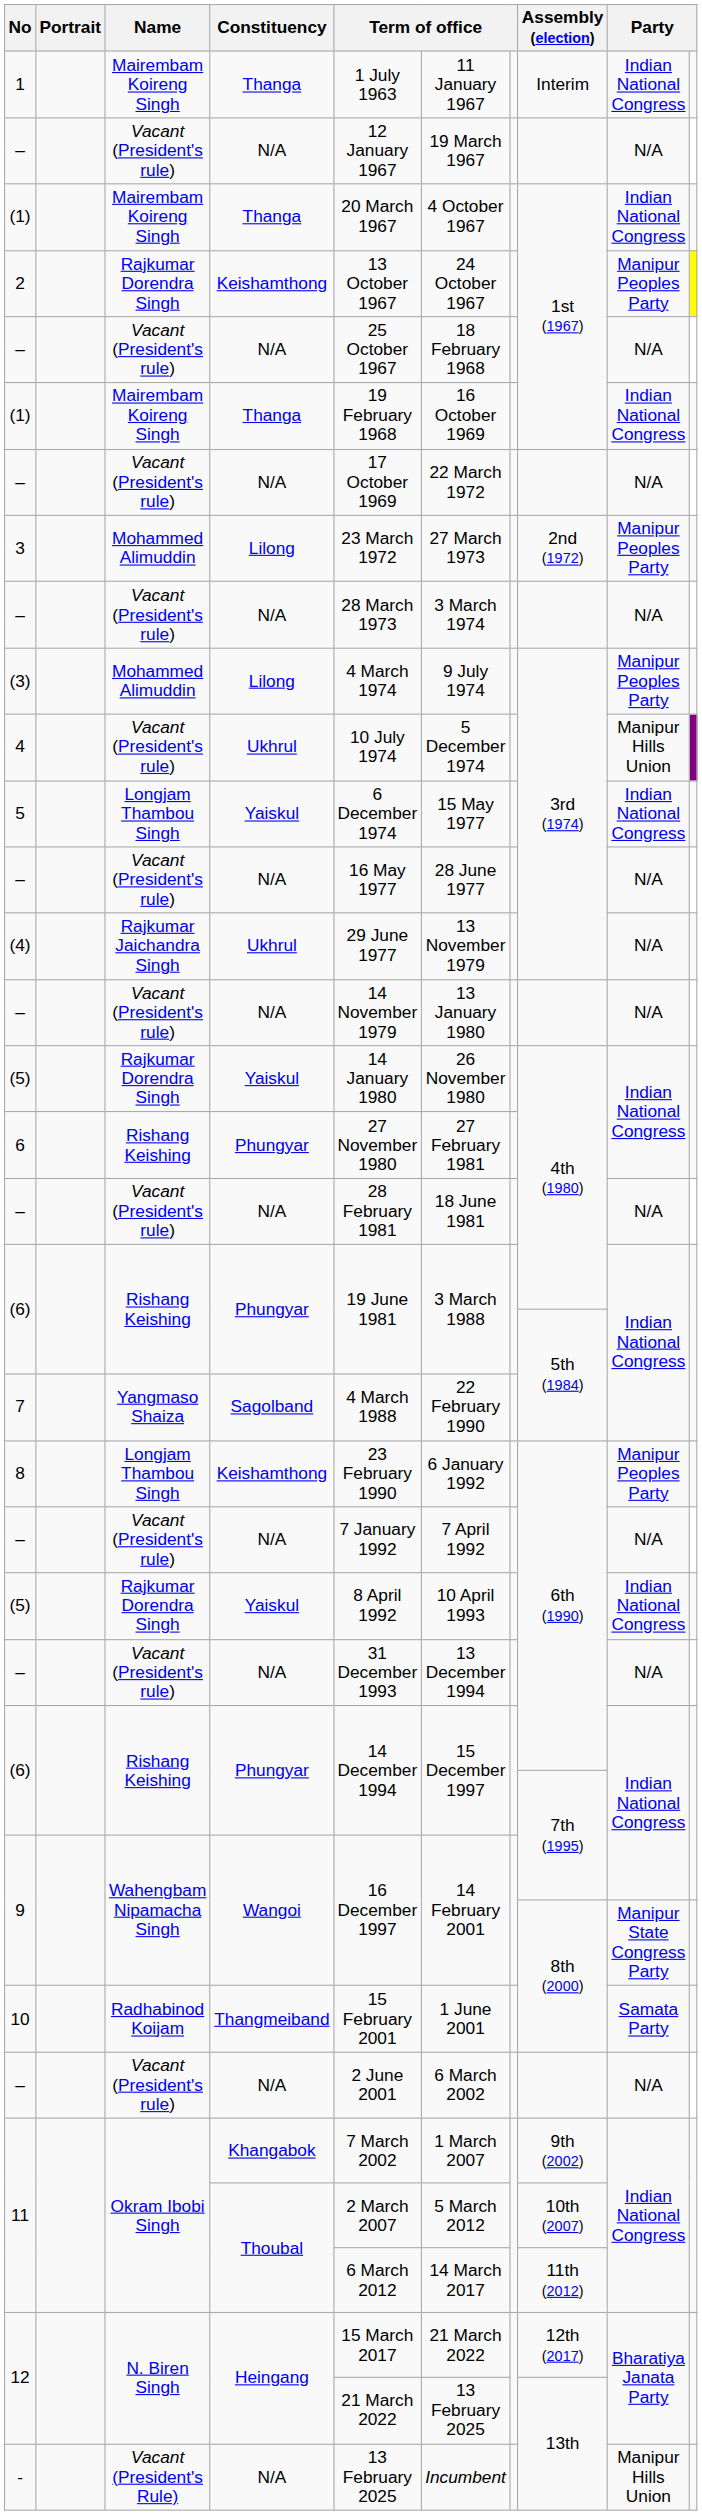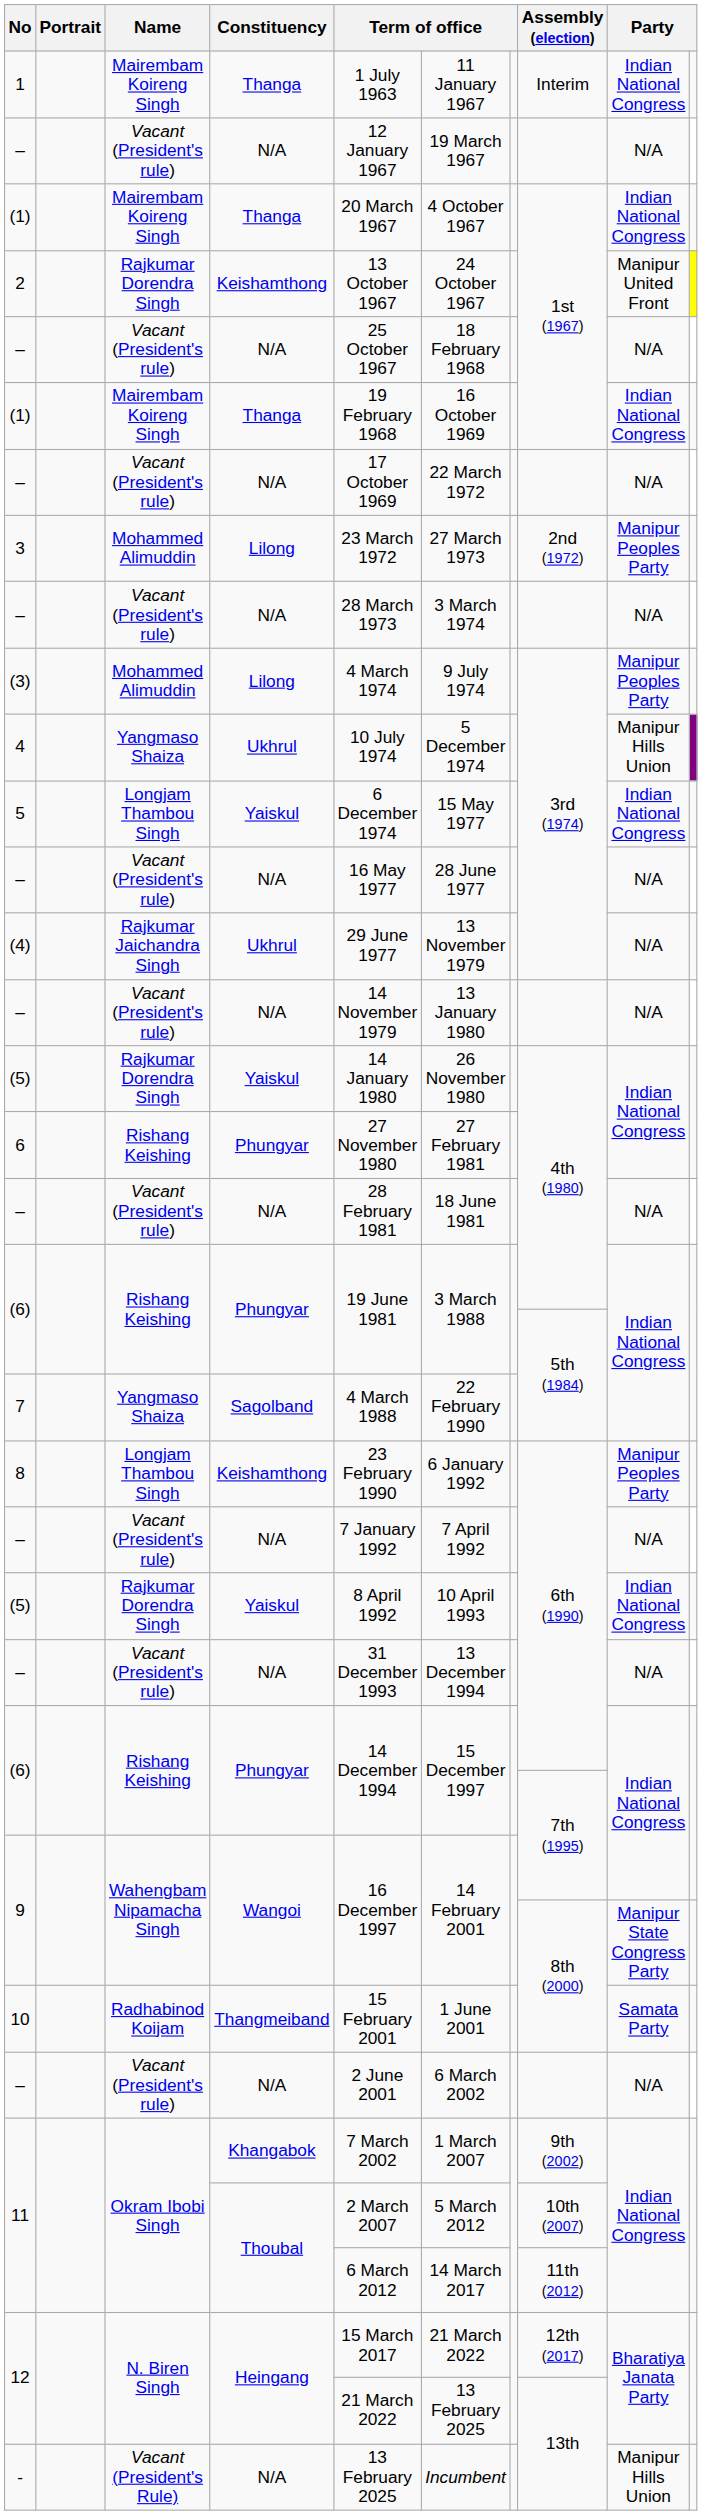(648, 283) Manipur Peoples Party -> (648, 283) Manipur United Front
(158, 747) Vacant (President's rule) -> (158, 747) Yangmaso Shaiza
